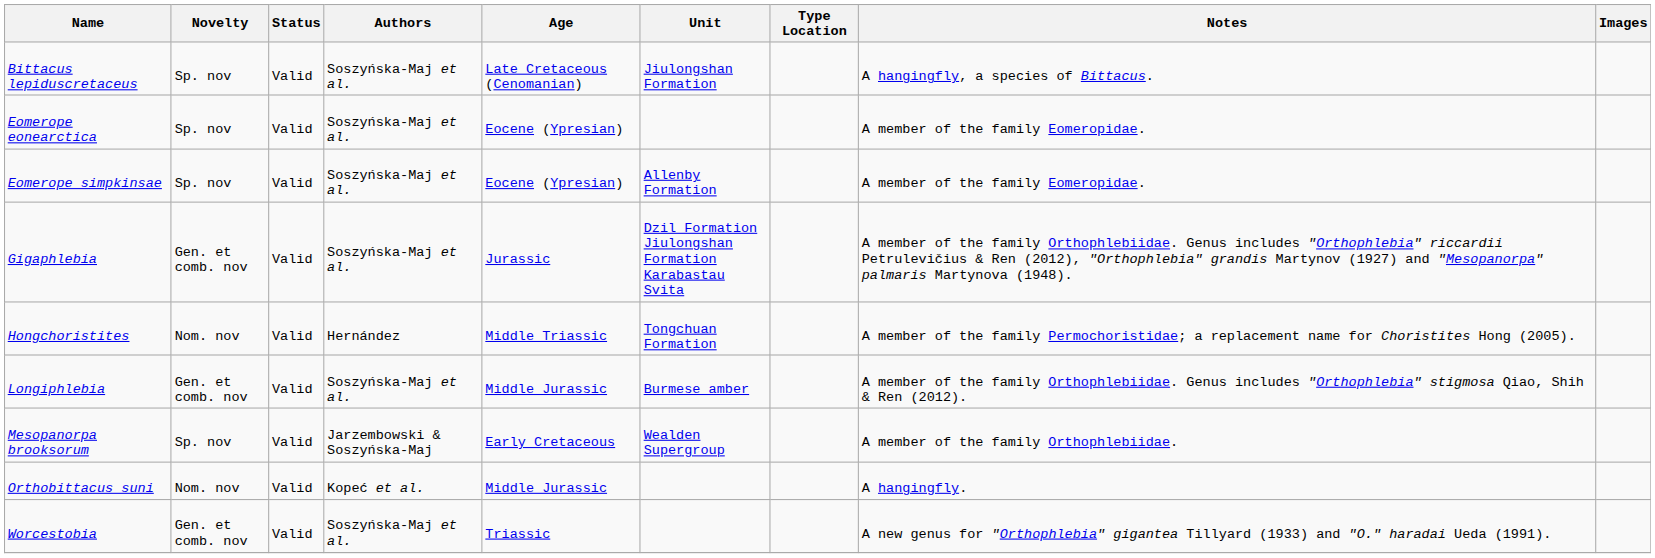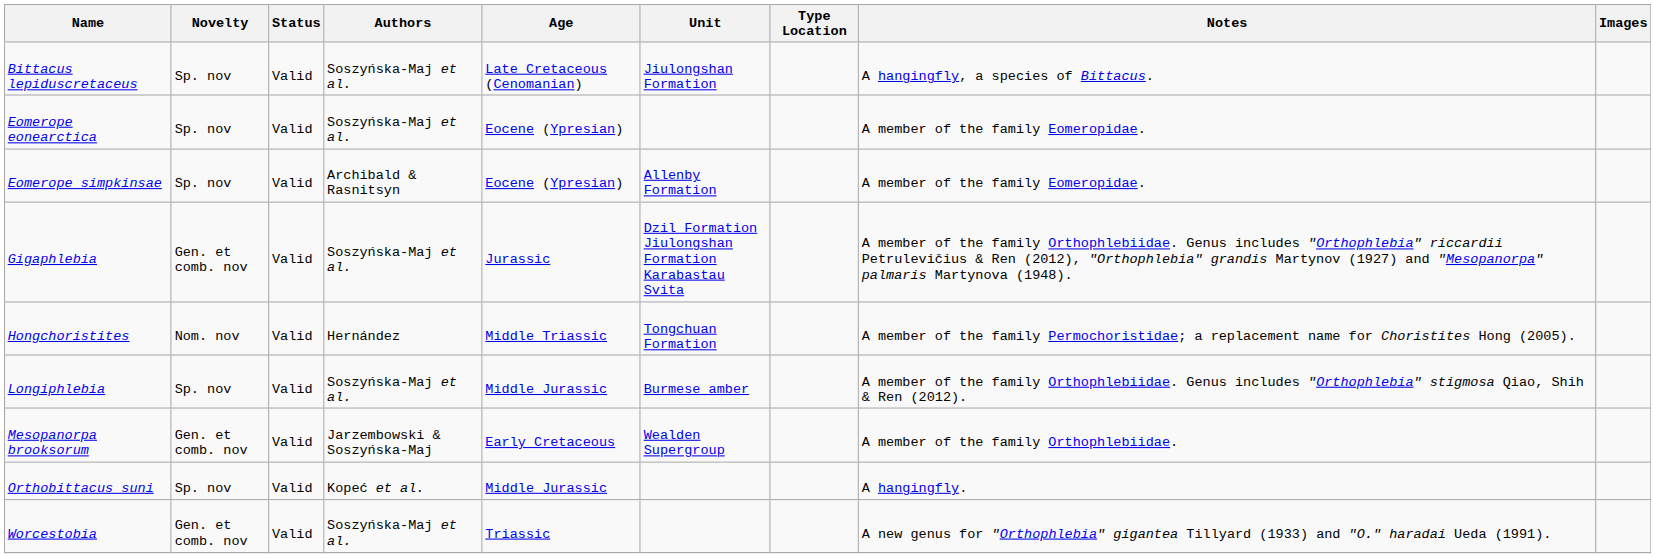(392, 183) Soszyńska-Maj et al. -> (372, 183) Archibald & Rasnitsyn
(211, 390) Gen. et comb. nov -> (203, 390) Sp. nov
(203, 443) Sp. nov -> (211, 443) Gen. et comb. nov
(207, 488) Nom. nov -> (203, 488) Sp. nov
